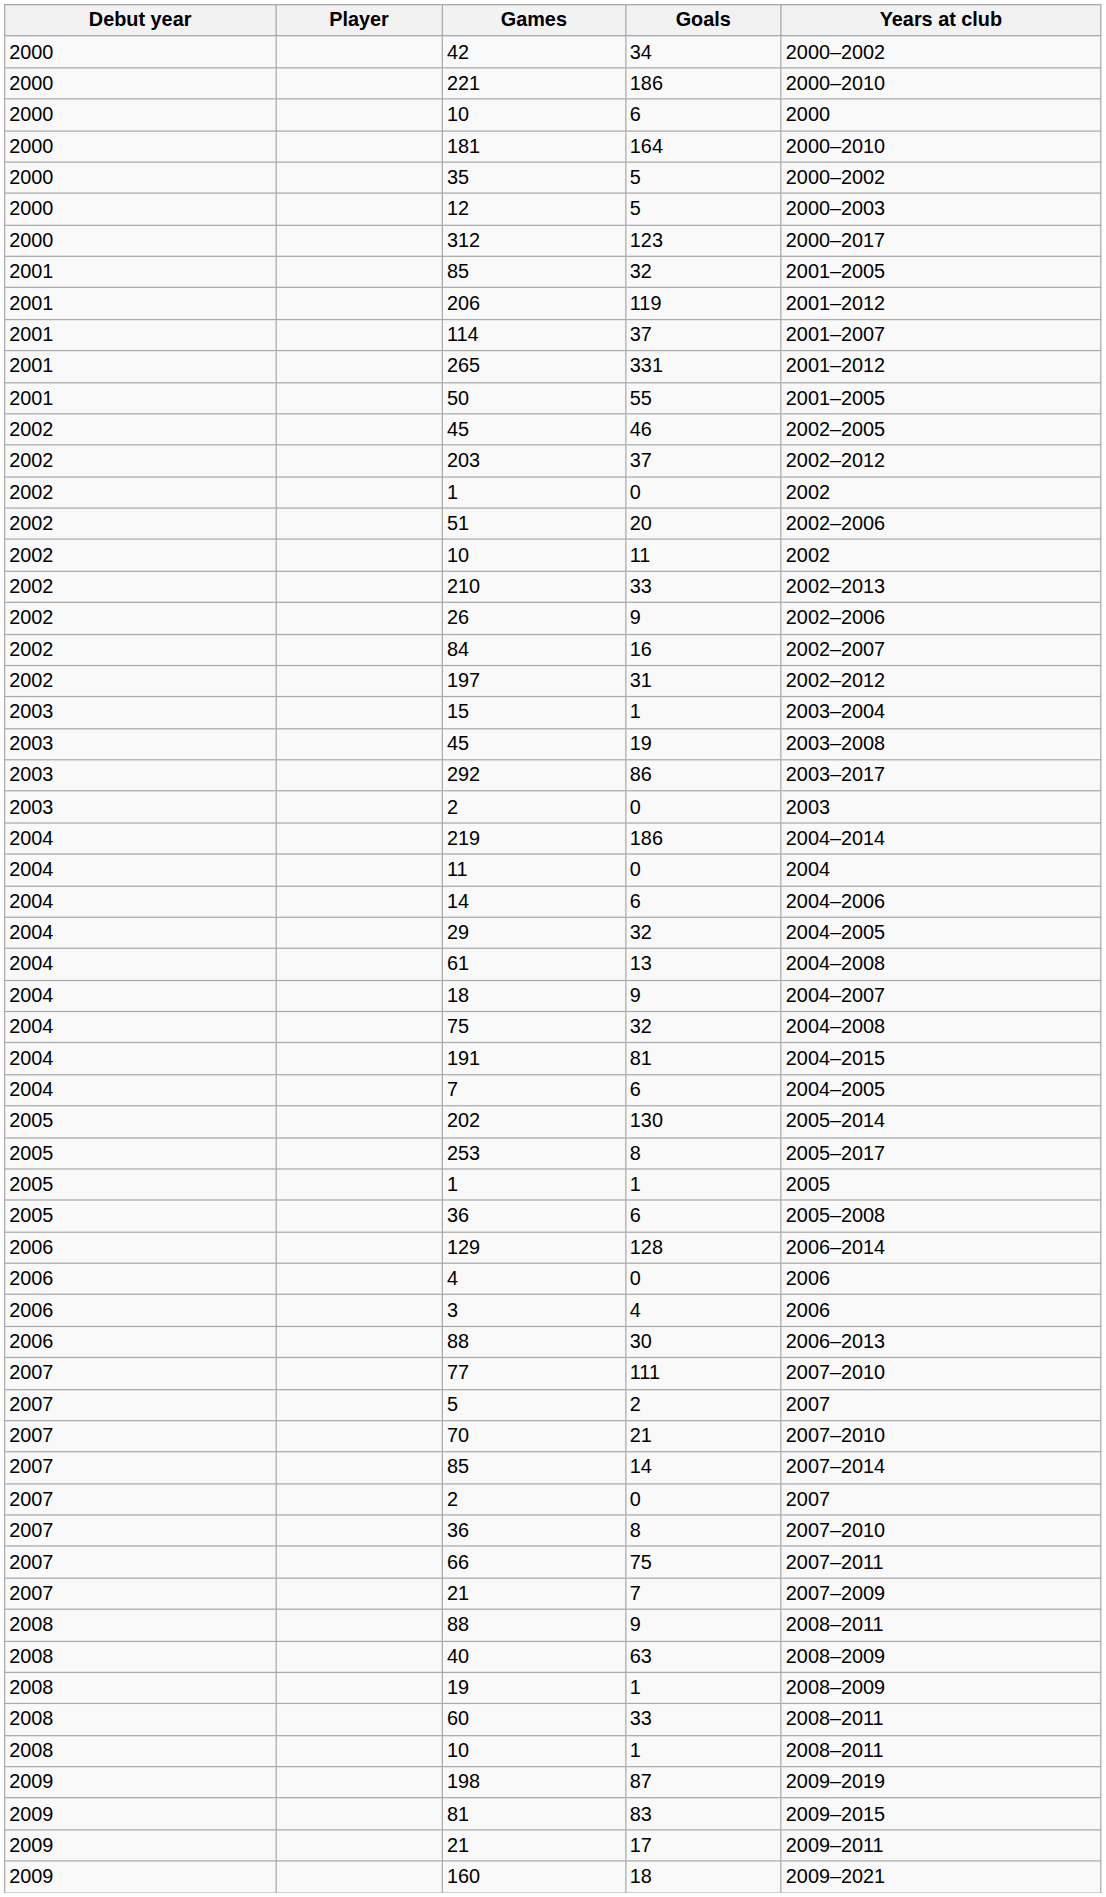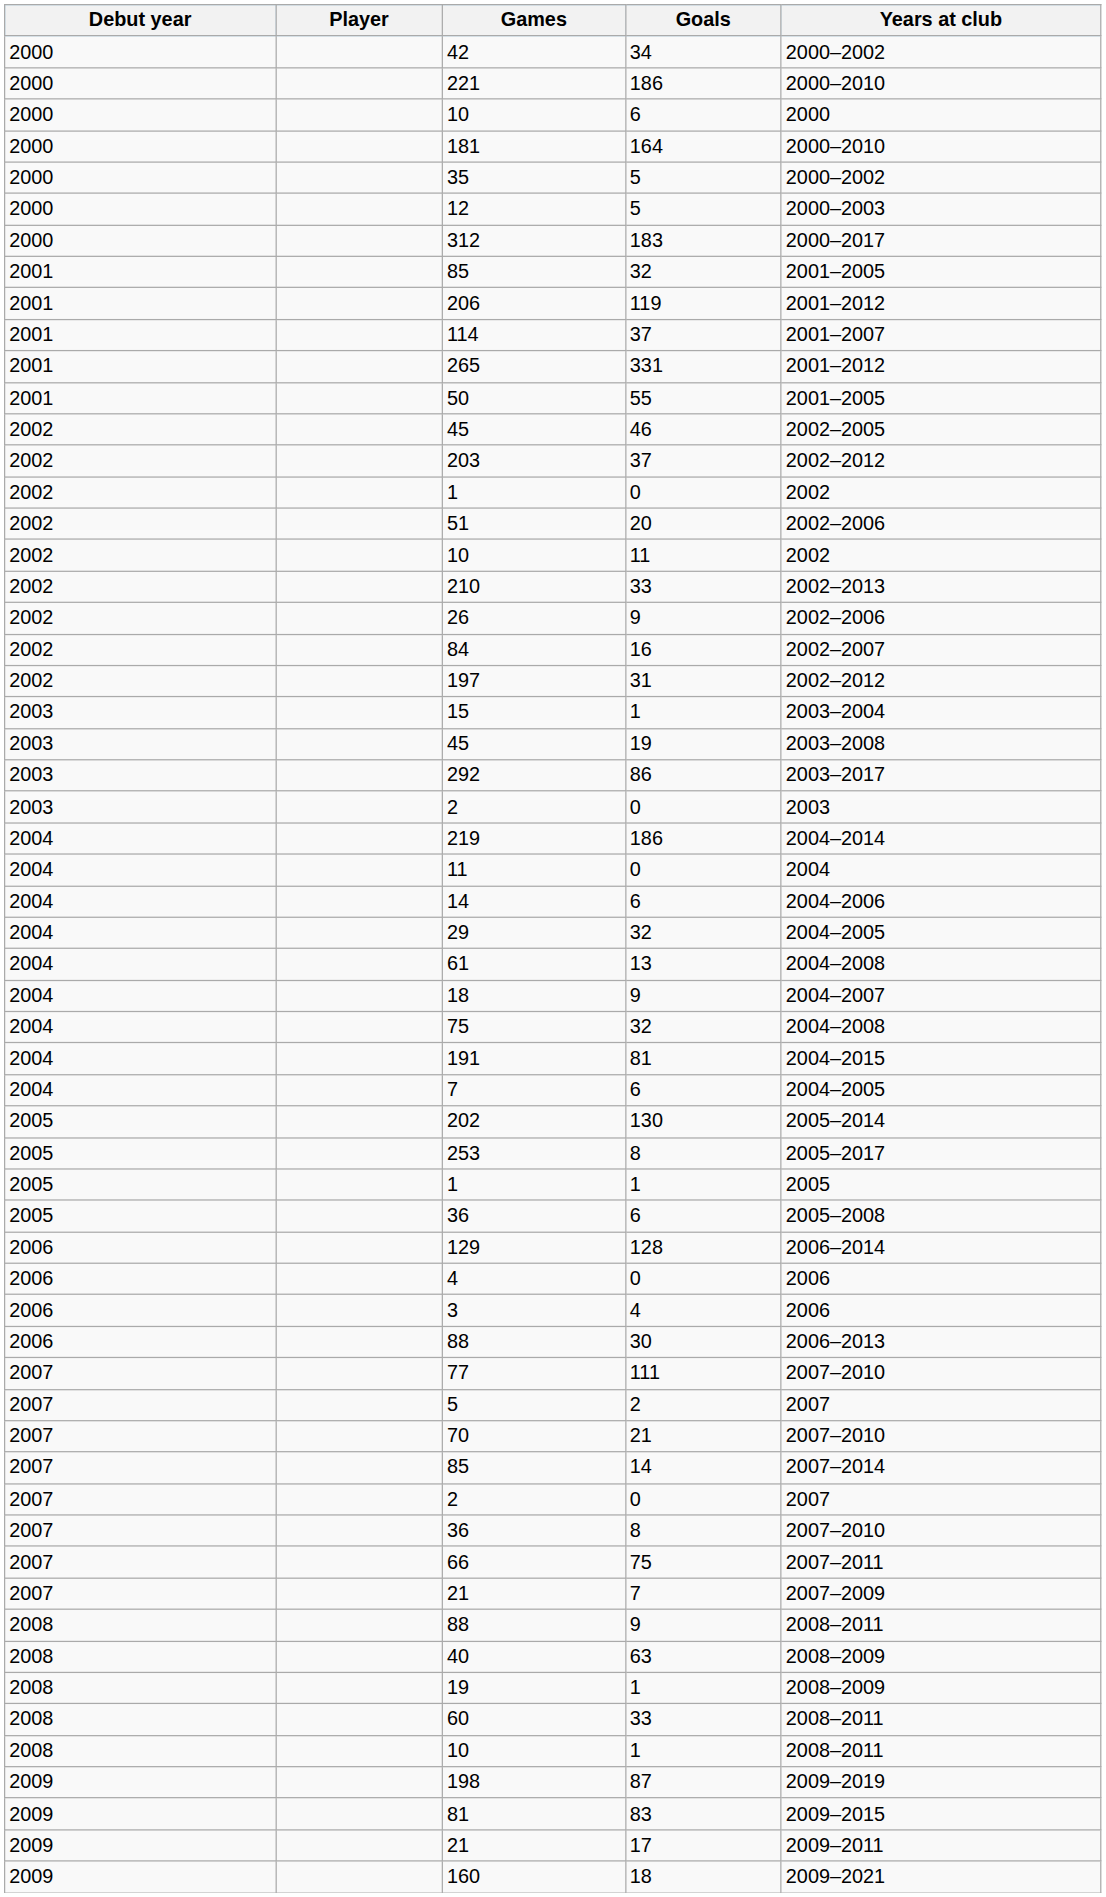(646, 240) 123 -> (646, 240) 183
